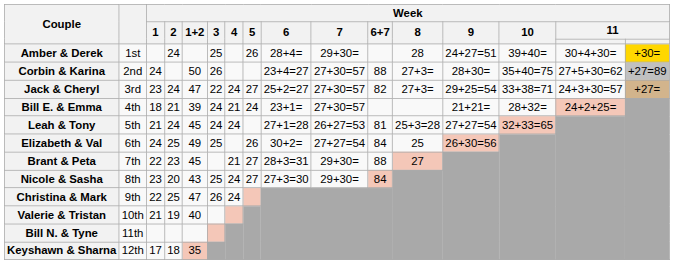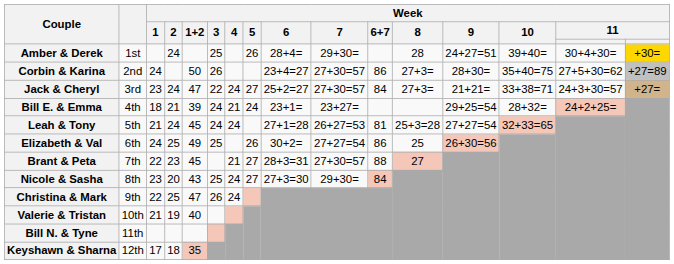(380, 71) 88 -> (380, 71) 86
(380, 89) 82 -> (380, 89) 84
(471, 89) 29+25=54 -> (471, 89) 21+21=
(340, 107) 27+30=57 -> (340, 107) 23+27=
(471, 107) 21+21= -> (471, 107) 29+25=54
(380, 143) 84 -> (380, 143) 86
(340, 161) 29+30= -> (340, 161) 27+30=57
